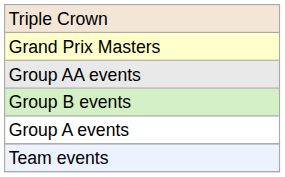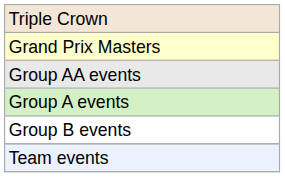(70, 102) Group B events -> (69, 102) Group A events
(69, 130) Group A events -> (70, 130) Group B events
